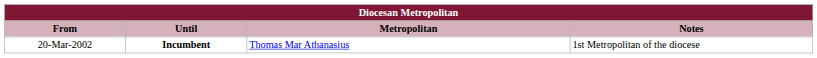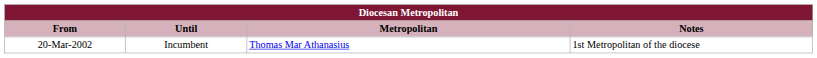(186, 45) bold -> (186, 45) normal
